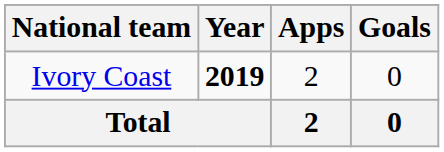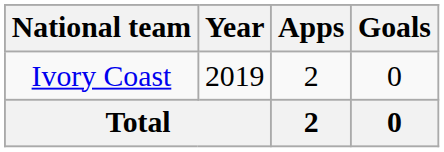(235, 75) bold -> (235, 75) normal
